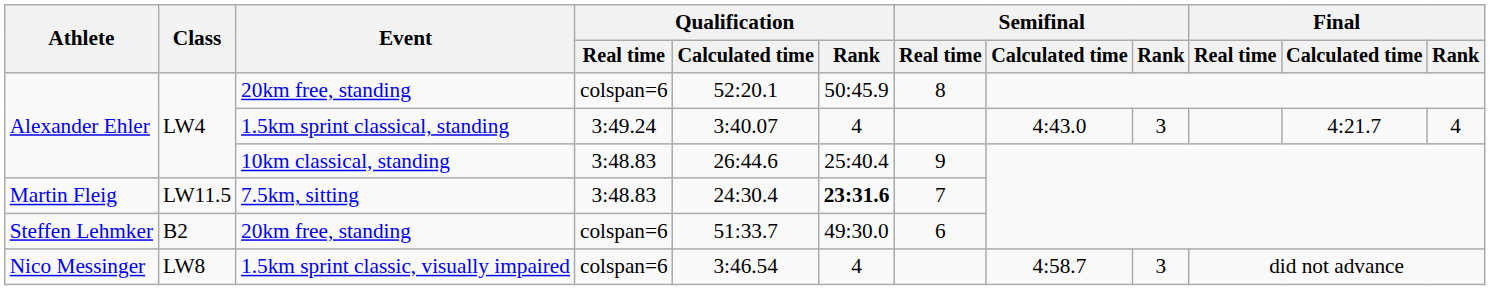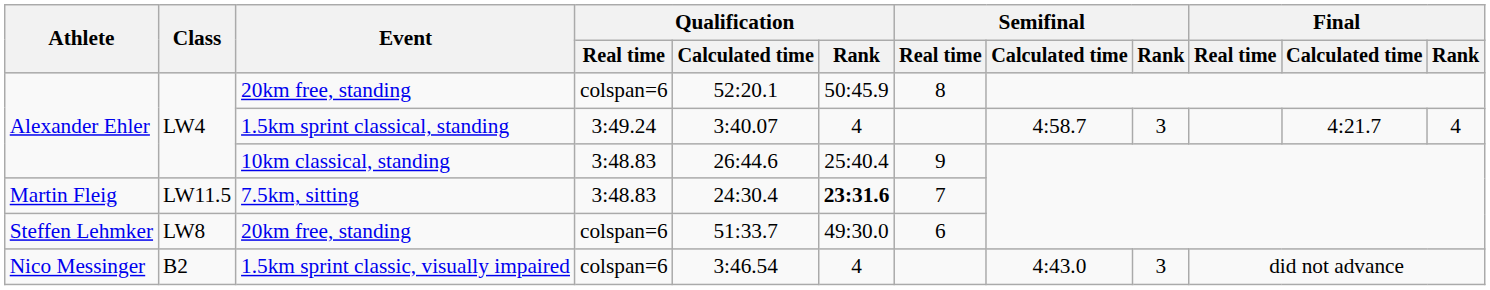(1059, 126) 4:43.0 -> (1059, 126) 4:58.7
(175, 231) B2 -> (184, 231) LW8
(184, 266) LW8 -> (175, 266) B2
(1059, 266) 4:58.7 -> (1059, 266) 4:43.0
